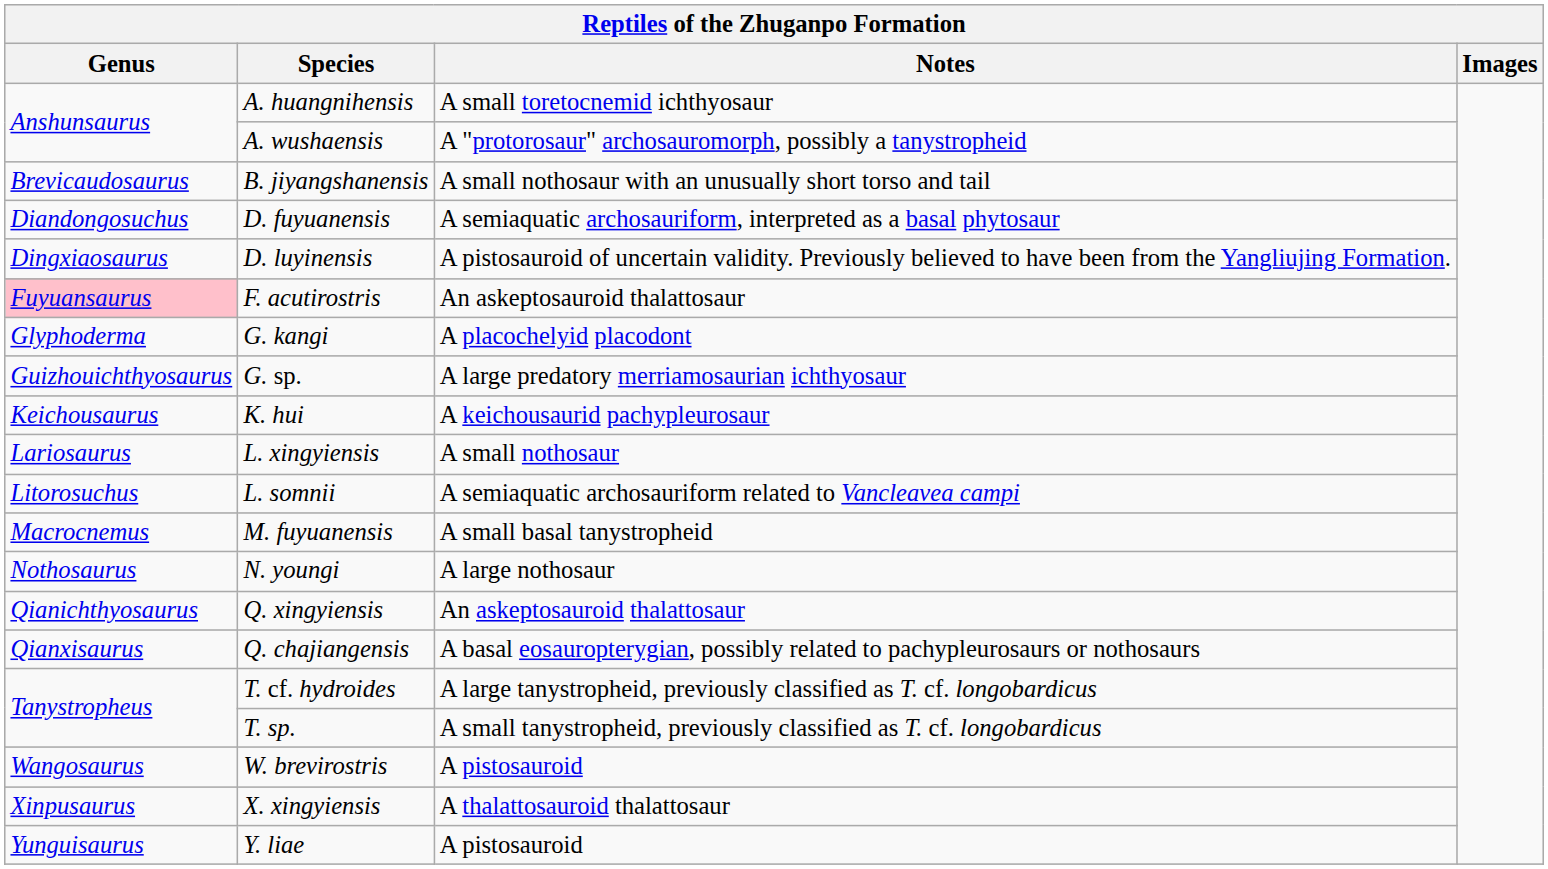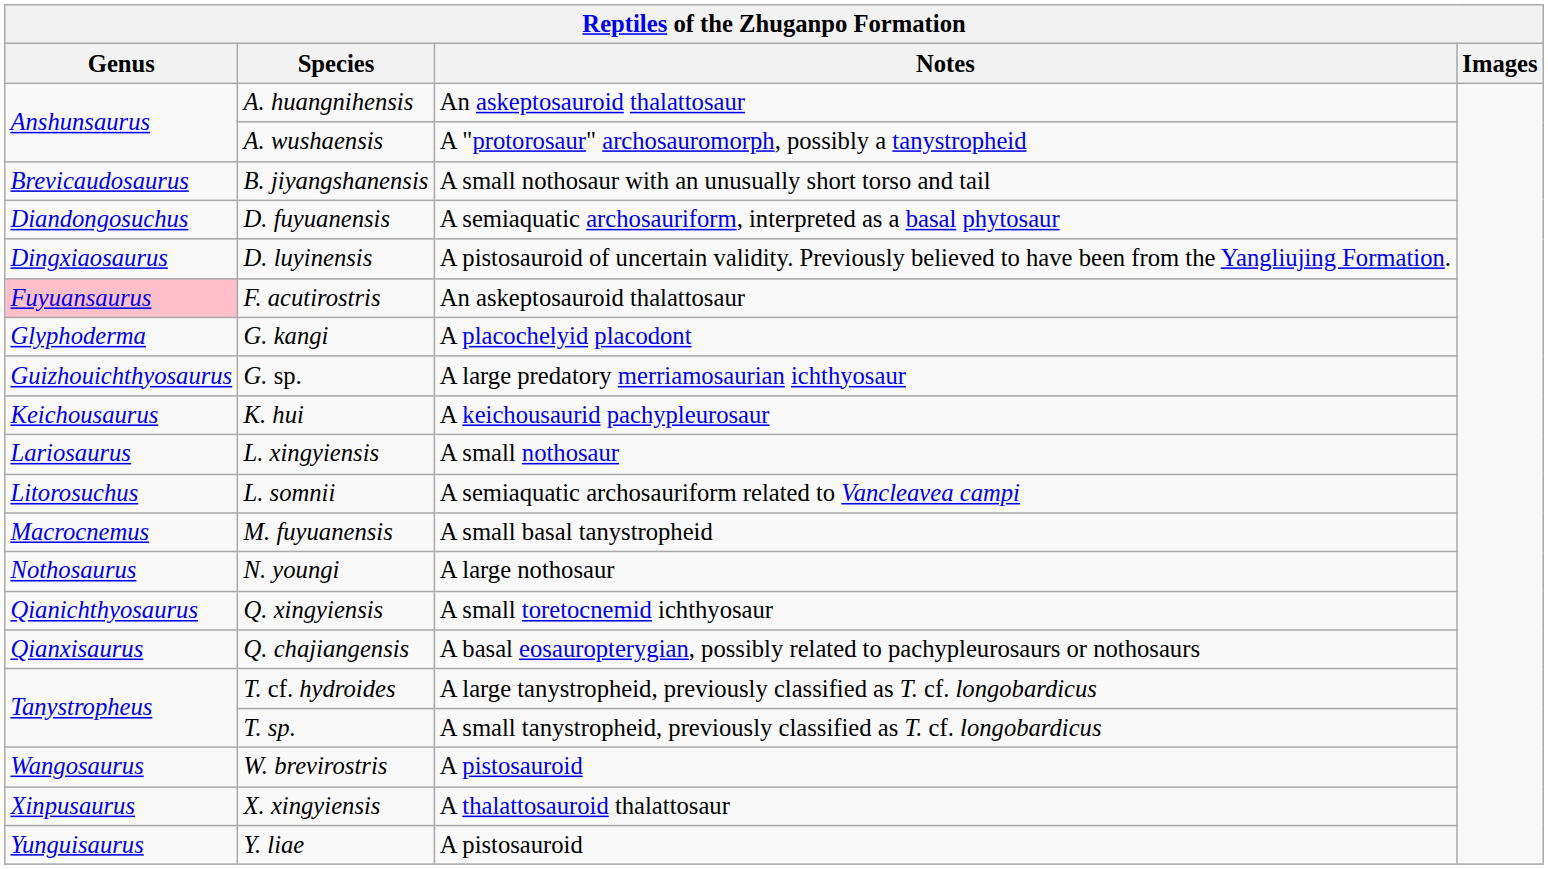(606, 102) A small toretocnemid ichthyosaur -> (592, 102) An askeptosauroid thalattosaur
(592, 610) An askeptosauroid thalattosaur -> (606, 610) A small toretocnemid ichthyosaur
